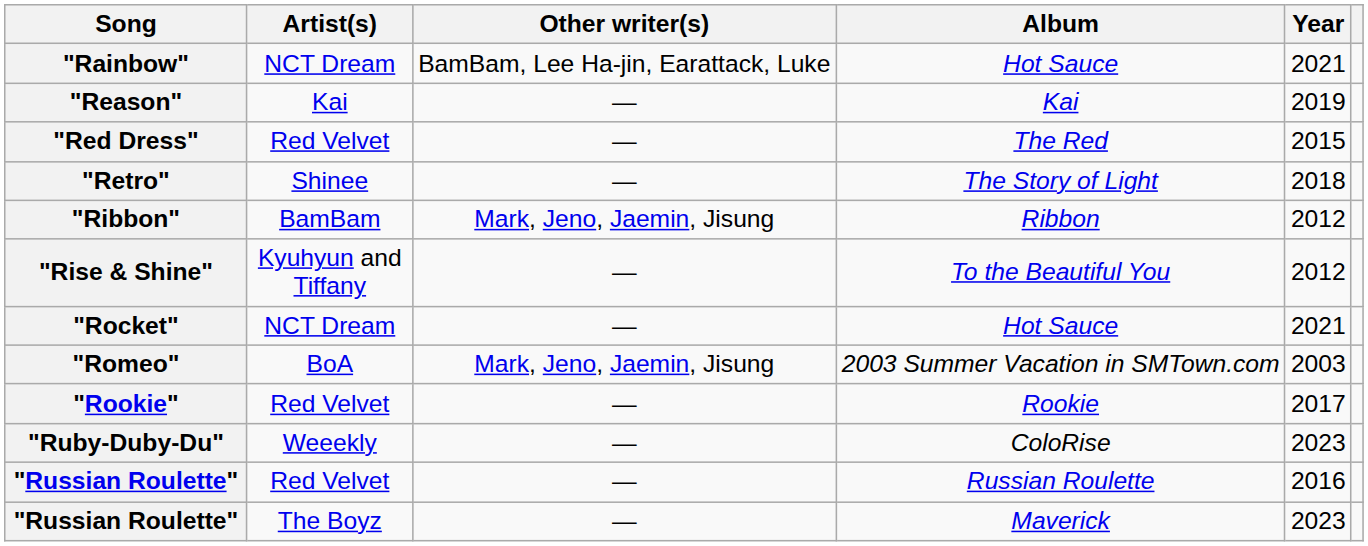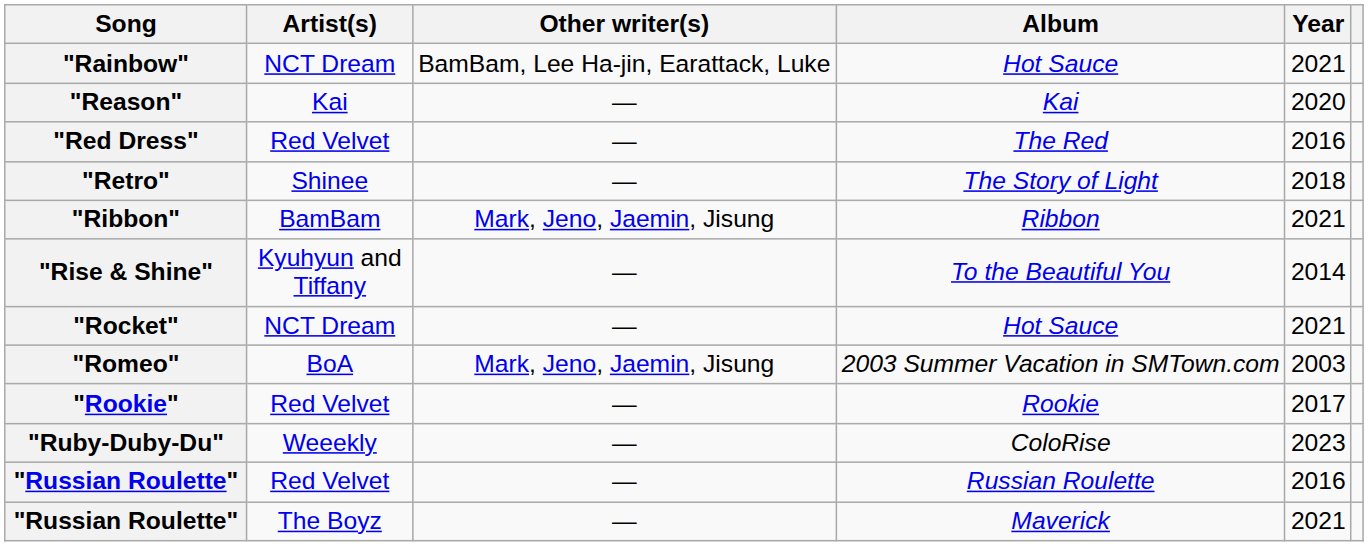(1318, 102) 2019 -> (1318, 102) 2020
(1318, 141) 2015 -> (1318, 141) 2016
(1318, 219) 2012 -> (1318, 219) 2021
(1318, 272) 2012 -> (1318, 272) 2014
(1318, 520) 2023 -> (1318, 520) 2021
